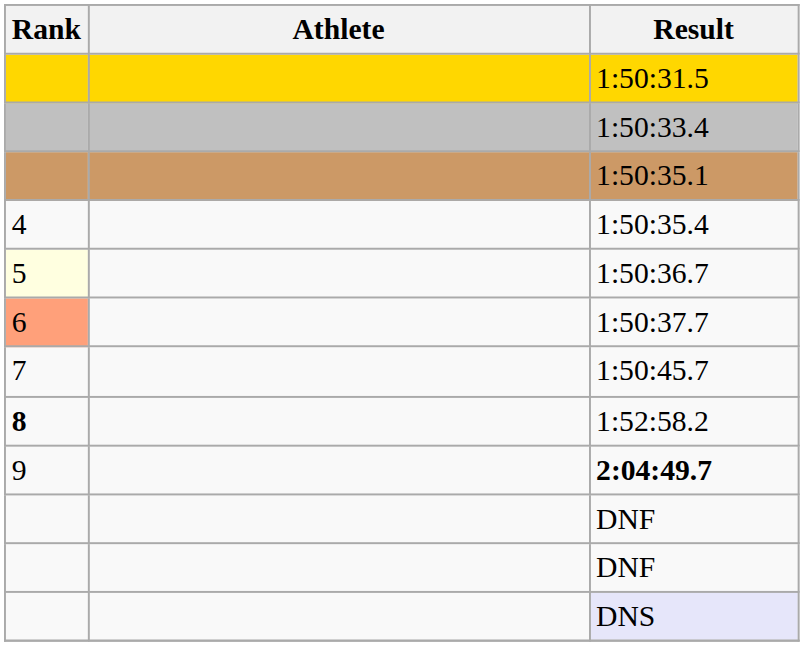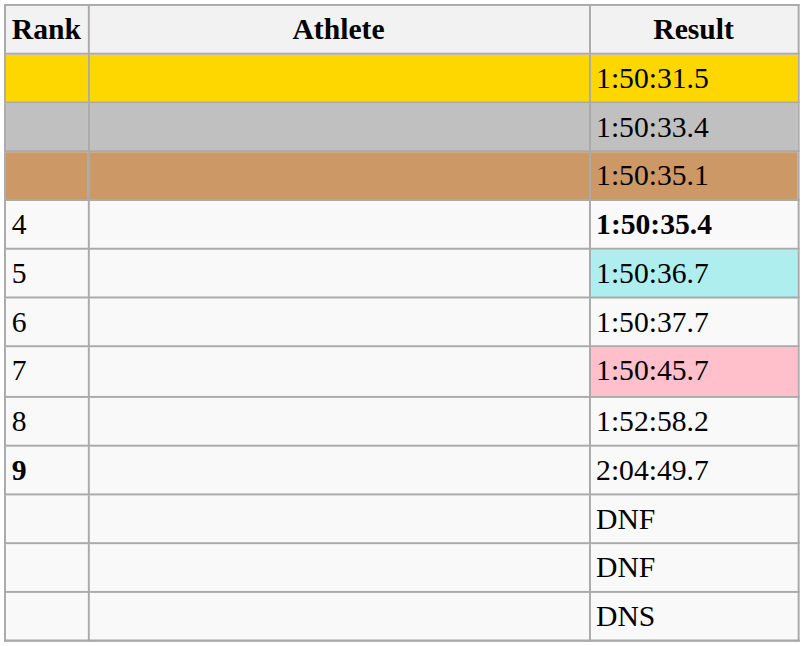(652, 224) normal -> (654, 224) bold
(19, 273) lightyellow background -> (19, 273) no background
(652, 273) no background -> (652, 273) paleturquoise background
(19, 322) lightsalmon background -> (19, 322) no background
(652, 371) no background -> (652, 371) pink background
(19, 420) bold -> (19, 420) normal
(19, 468) normal -> (19, 468) bold
(654, 468) bold -> (652, 468) normal
(626, 615) lavender background -> (626, 615) no background
